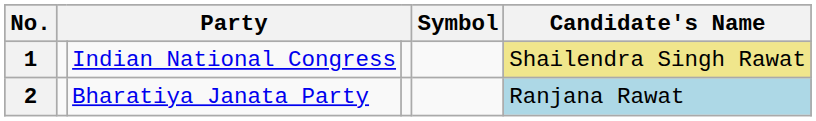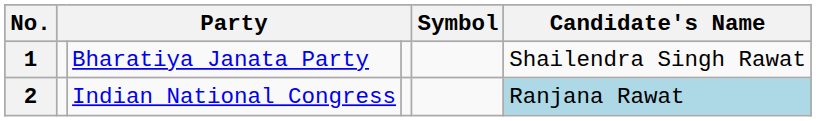(234, 60) Indian National Congress -> (221, 60) Bharatiya Janata Party
(658, 60) khaki background -> (658, 60) no background
(221, 97) Bharatiya Janata Party -> (234, 97) Indian National Congress
